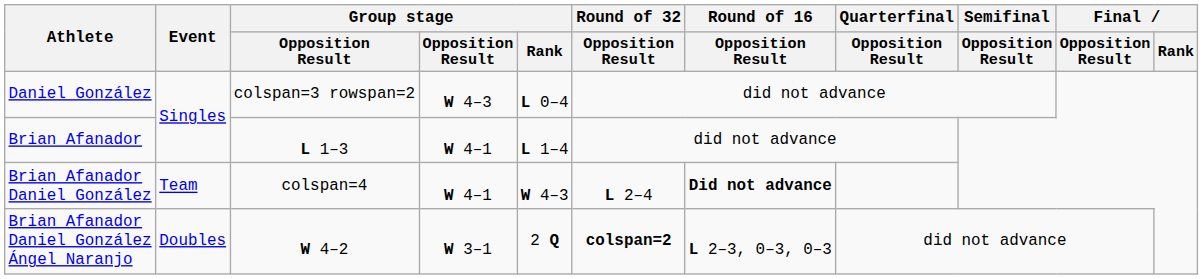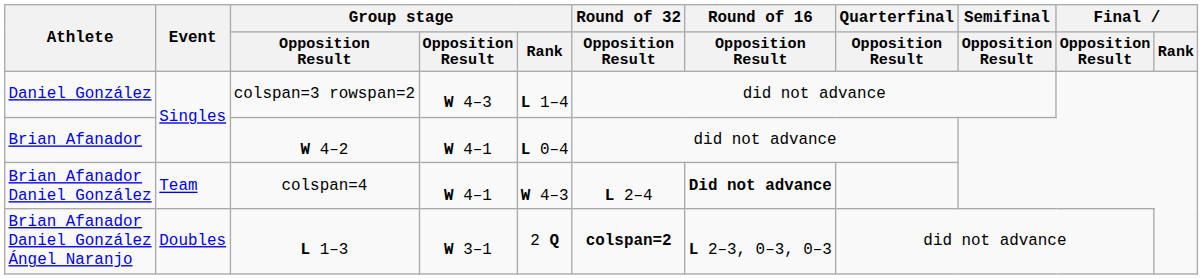(545, 104) L 0–4 -> (545, 104) L 1–4
(324, 149) L 1–3 -> (324, 149) W 4–2
(545, 149) L 1–4 -> (545, 149) L 0–4
(324, 250) W 4–2 -> (324, 250) L 1–3
